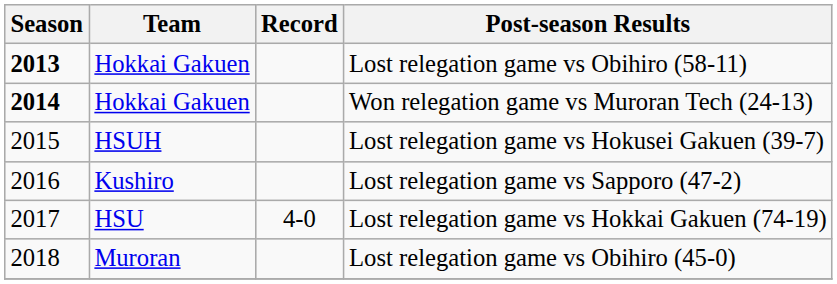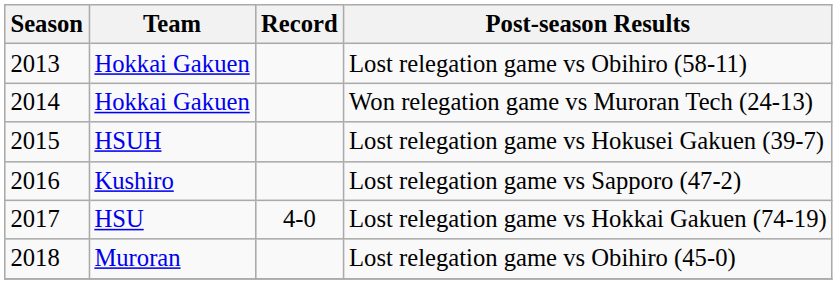(35, 63) bold -> (35, 63) normal
(35, 102) bold -> (35, 102) normal
